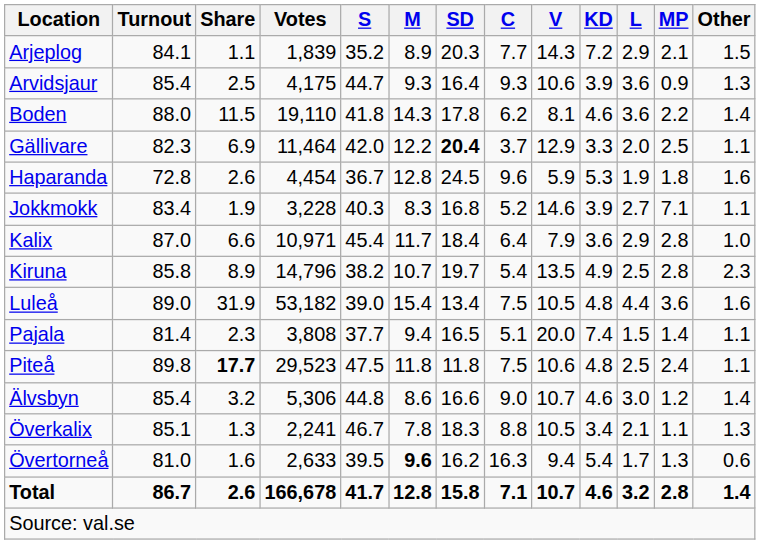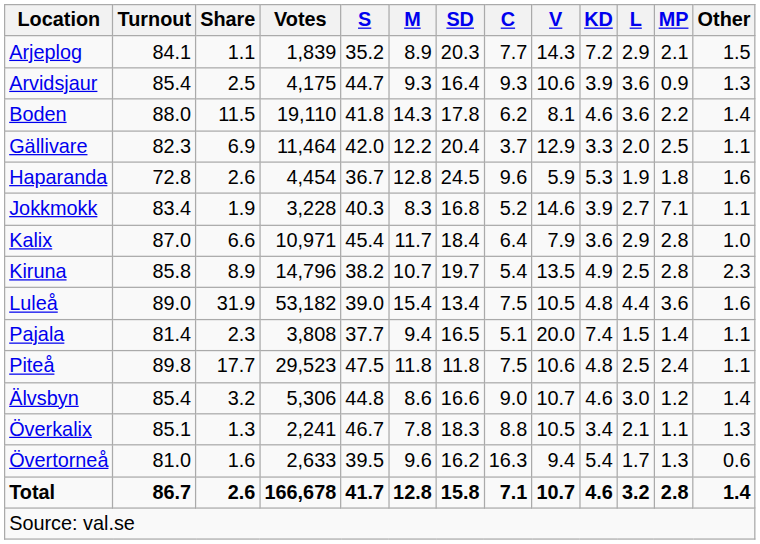(460, 146) bold -> (460, 146) normal
(236, 366) bold -> (236, 366) normal
(418, 460) bold -> (418, 460) normal
